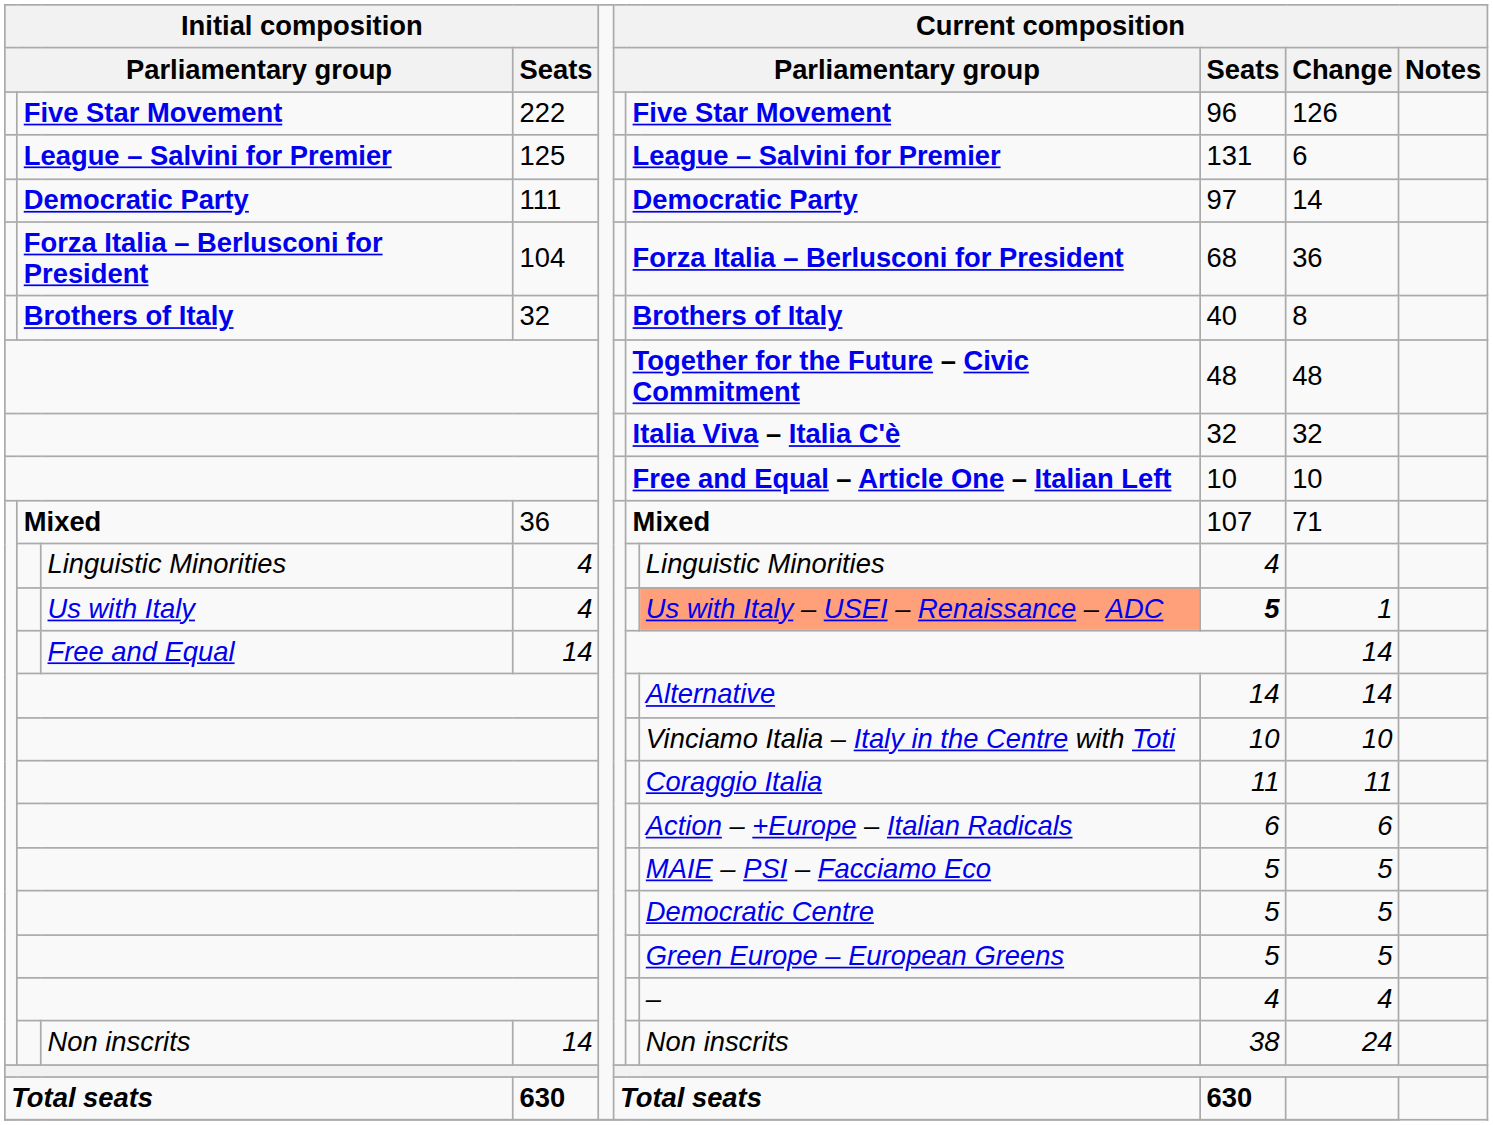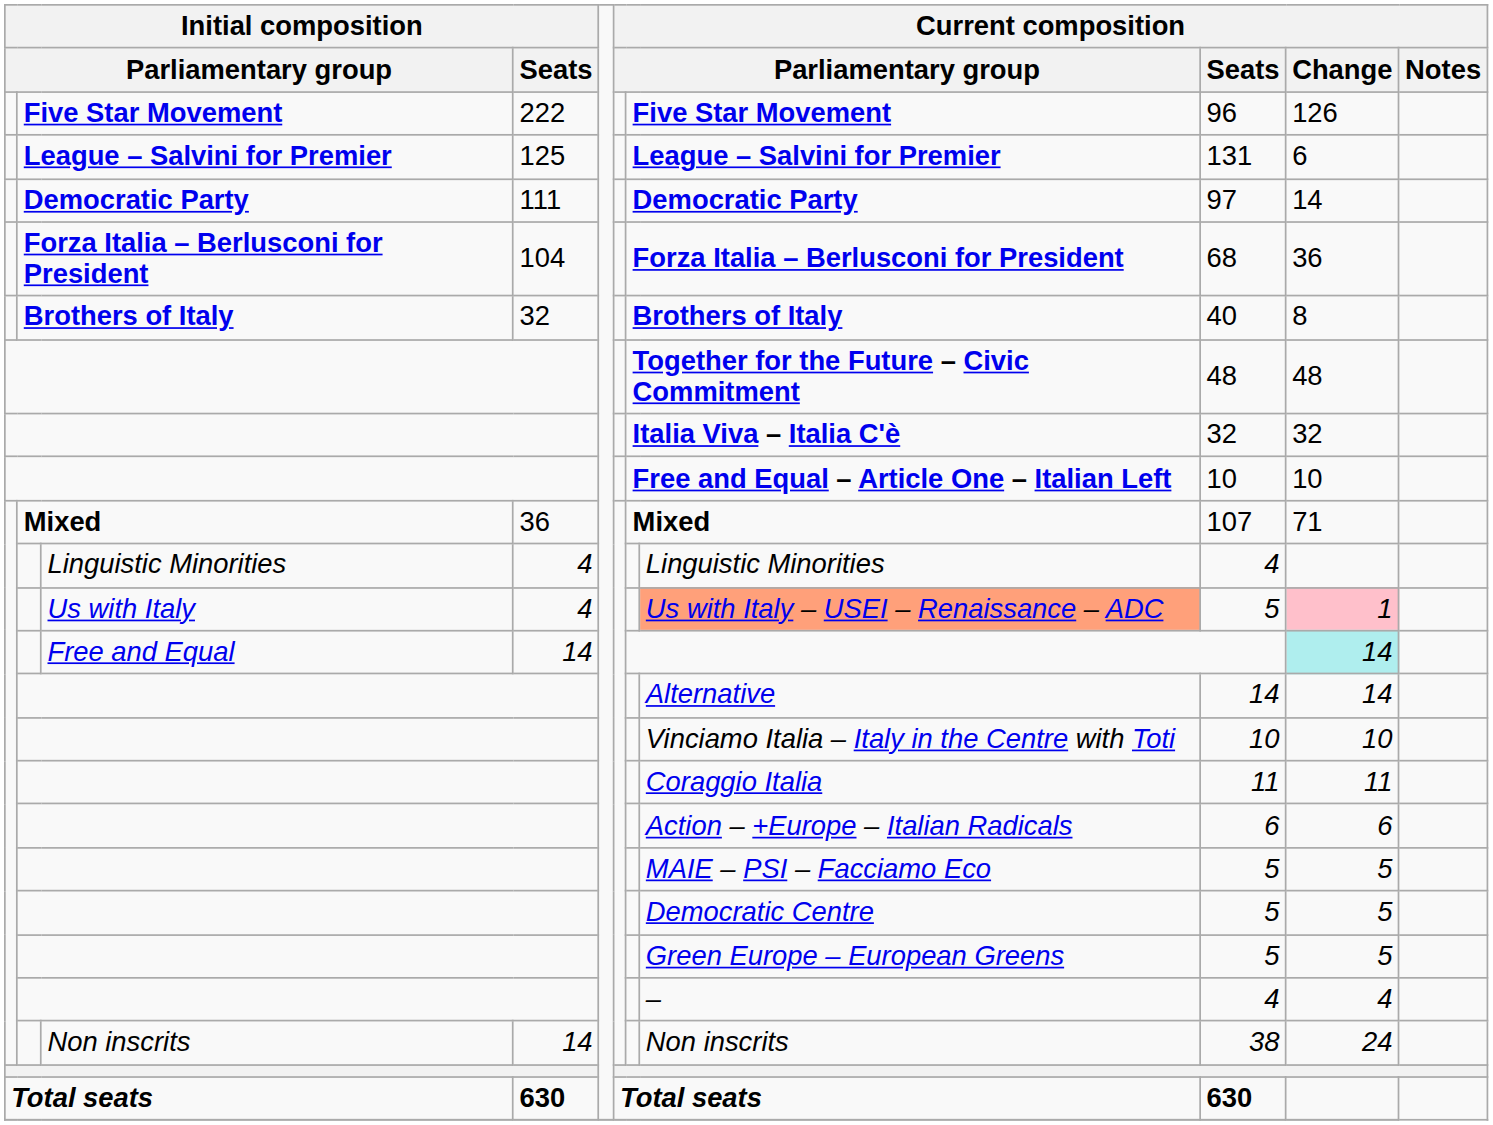(1272, 608) bold -> (1272, 608) normal
(1385, 608) no background -> (1385, 608) pink background
(1377, 651) no background -> (1377, 651) paleturquoise background
